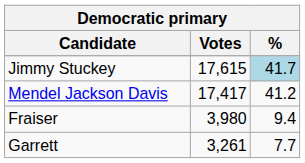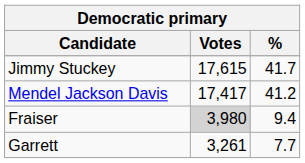(281, 69) lightblue background -> (281, 69) no background
(227, 119) no background -> (227, 119) lightgrey background
